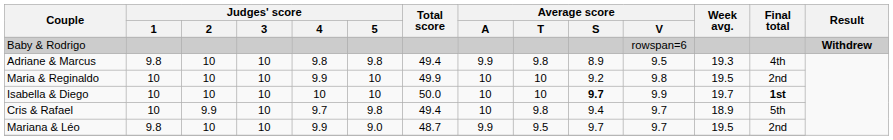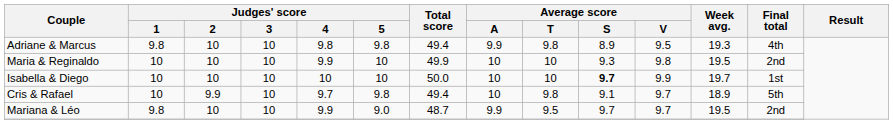- row: (46, 45)
(596, 78) 9.2 -> (607, 61) 9.3
(778, 94) bold -> (776, 78) normal
(596, 110) 9.4 -> (607, 94) 9.1
